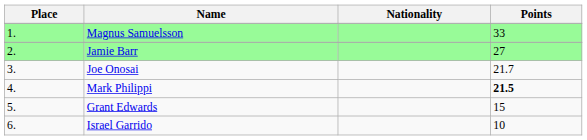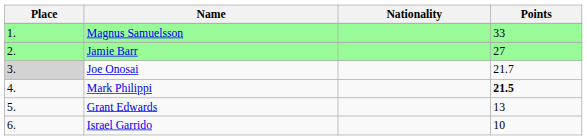(11, 70) no background -> (11, 70) lightgrey background
(499, 107) 15 -> (499, 107) 13
